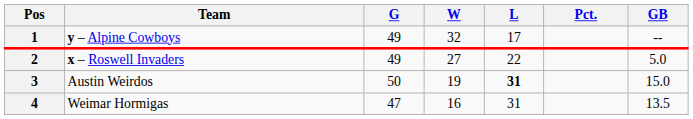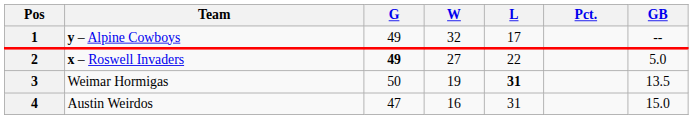(394, 59) normal -> (394, 59) bold
(110, 81) Austin Weirdos -> (118, 81) Weimar Hormigas
(658, 81) 15.0 -> (658, 81) 13.5
(118, 103) Weimar Hormigas -> (110, 103) Austin Weirdos
(658, 103) 13.5 -> (658, 103) 15.0
